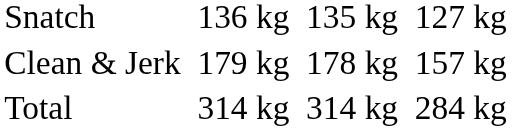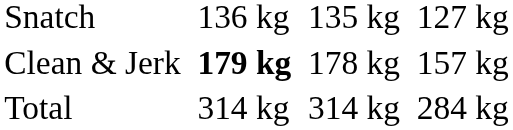(243, 62) normal -> (244, 62) bold
